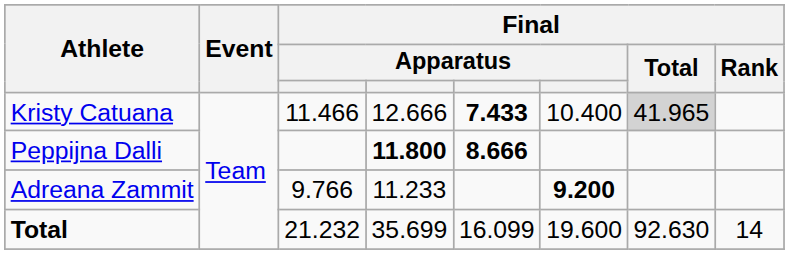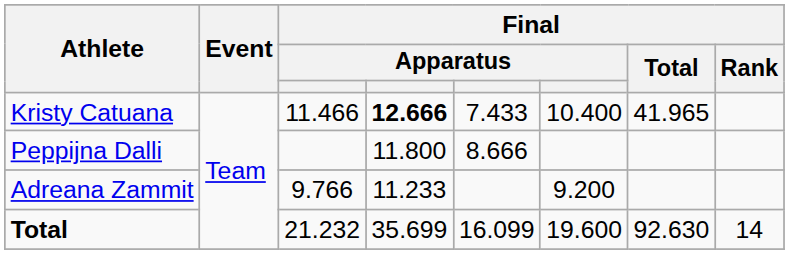(409, 112) normal -> (409, 112) bold
(497, 112) bold -> (497, 112) normal
(671, 112) lightgrey background -> (671, 112) no background
(409, 151) bold -> (409, 151) normal
(497, 151) bold -> (497, 151) normal
(584, 190) bold -> (584, 190) normal
